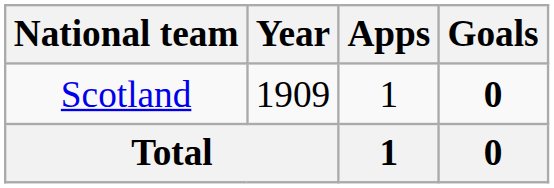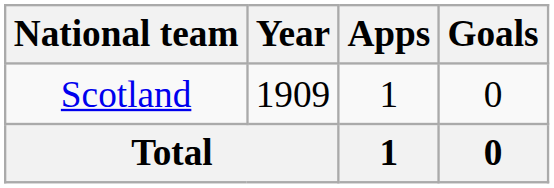(493, 93) bold -> (493, 93) normal
